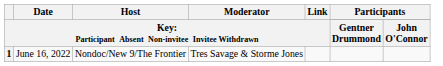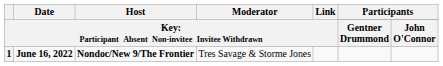(43, 54) normal -> (44, 54) bold
(130, 54) normal -> (136, 54) bold
